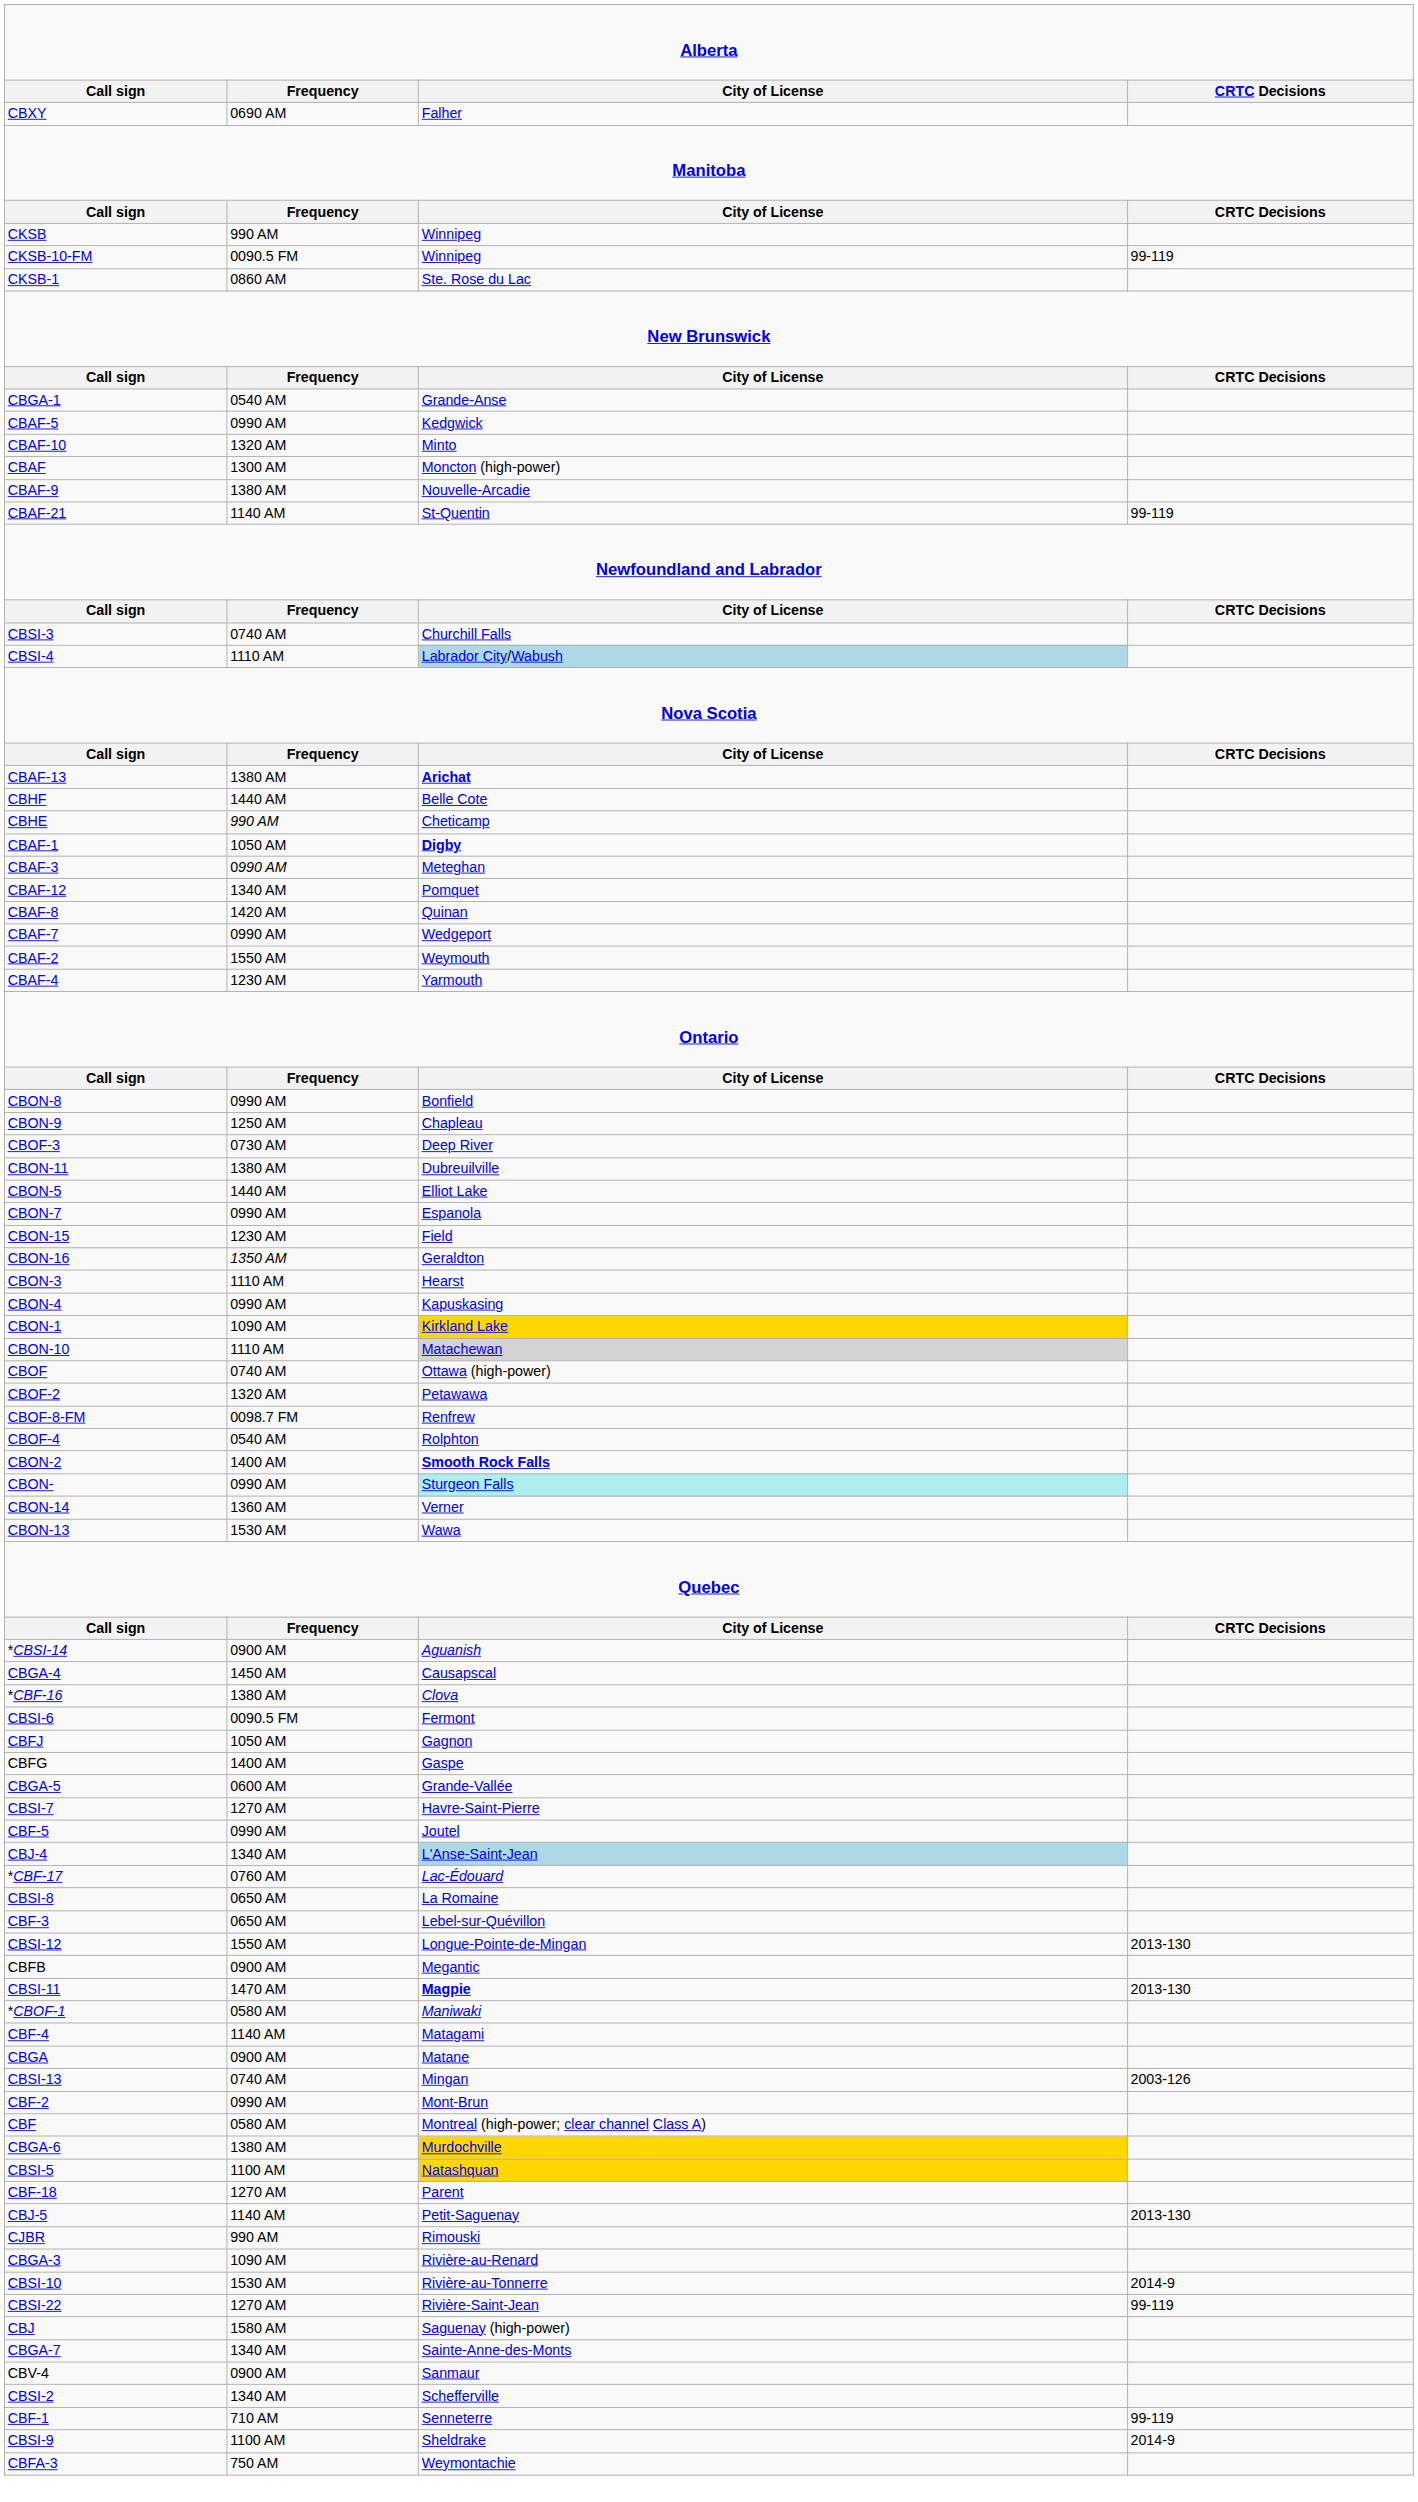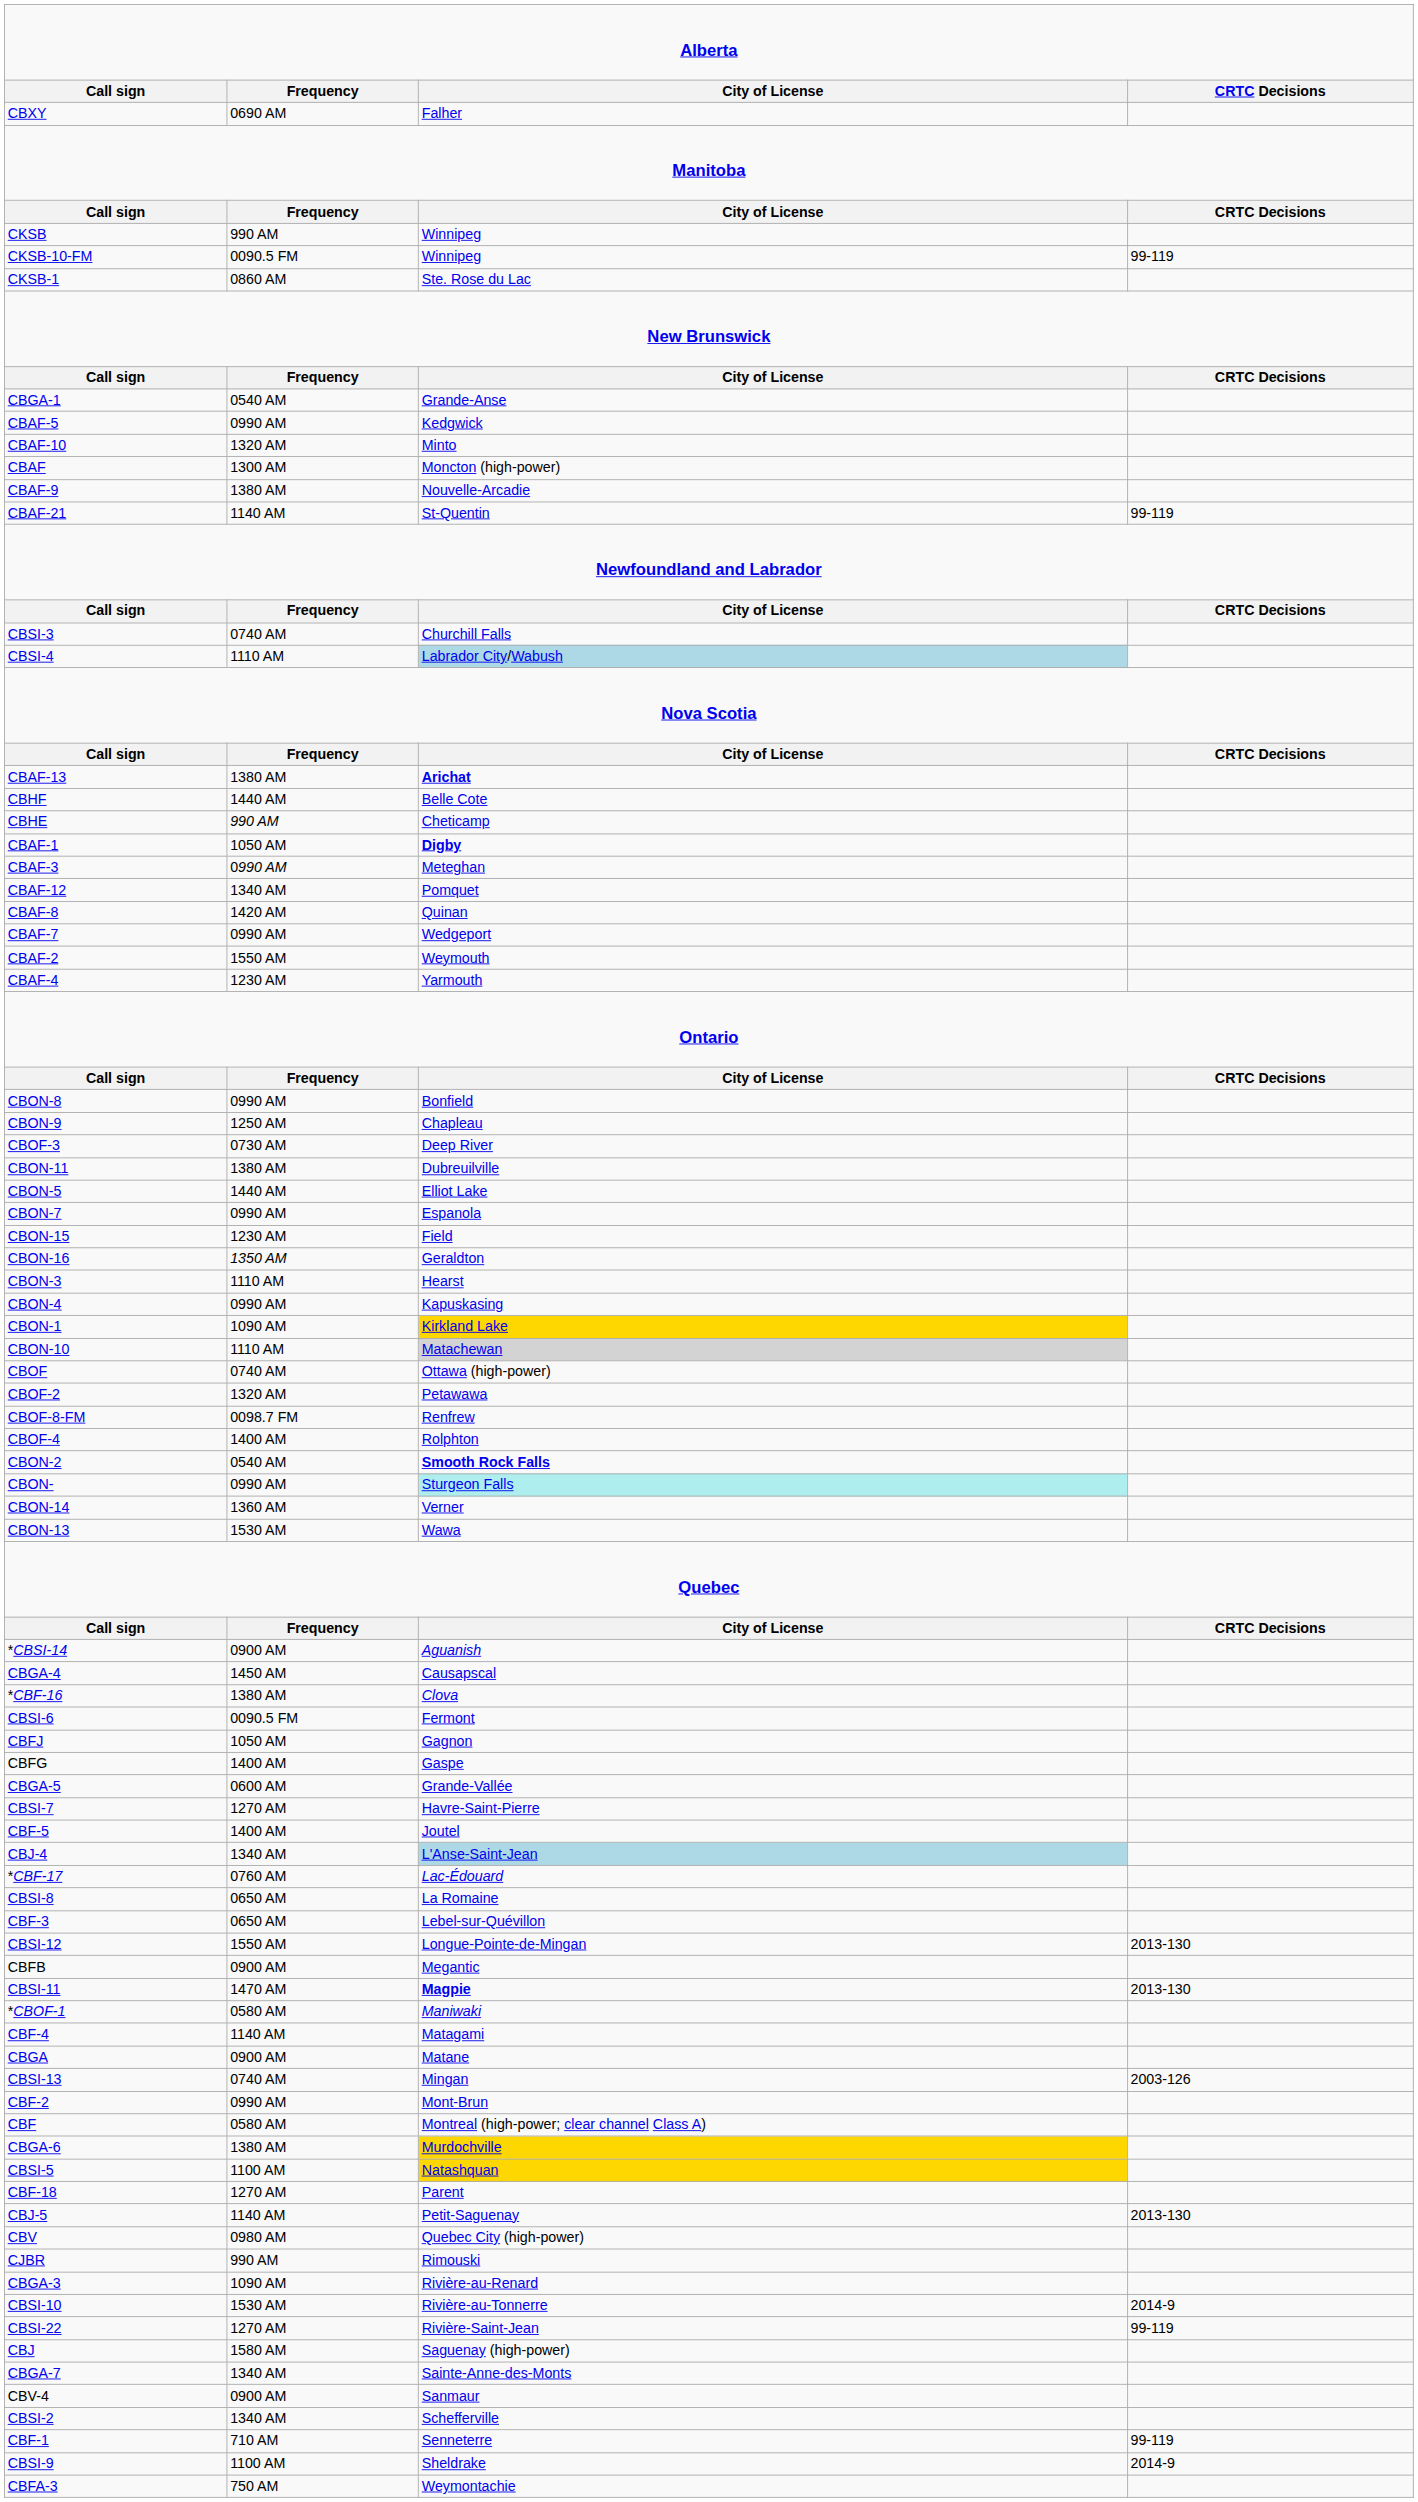(258, 1439) 0540 AM -> (258, 1439) 1400 AM
(258, 1462) 1400 AM -> (258, 1462) 0540 AM
(258, 1831) 0990 AM -> (258, 1831) 1400 AM
+ row: (22, 2237)
